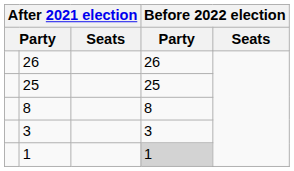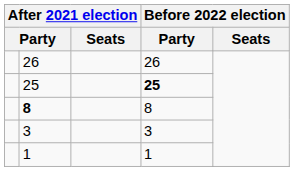(152, 85) normal -> (152, 85) bold
(27, 108) normal -> (27, 108) bold
(148, 154) lightgrey background -> (148, 154) no background
